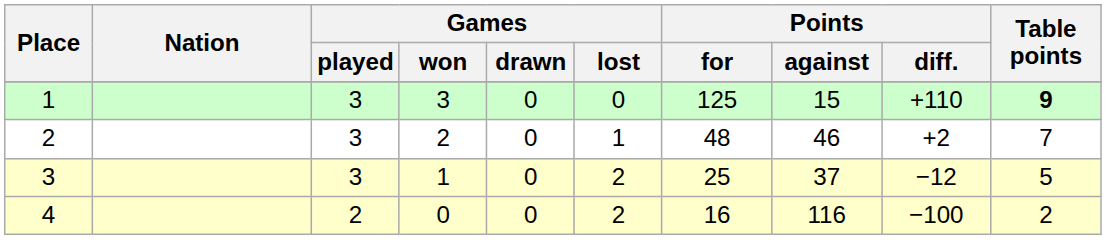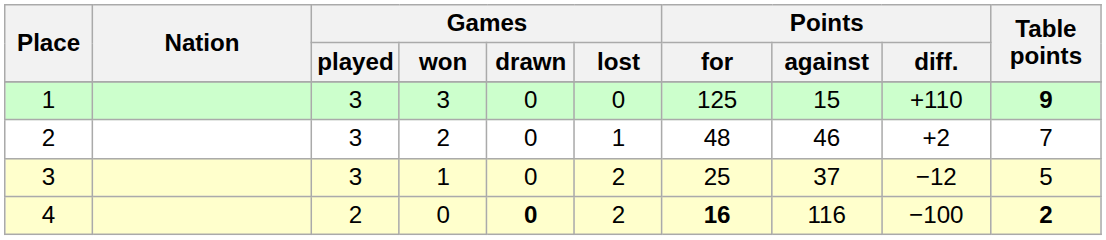(531, 215) normal -> (531, 215) bold
(717, 215) normal -> (717, 215) bold
(1046, 215) normal -> (1046, 215) bold
